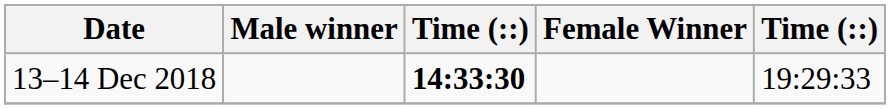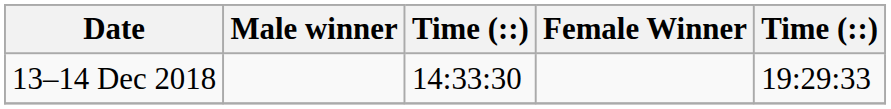(469, 77) bold -> (467, 77) normal
